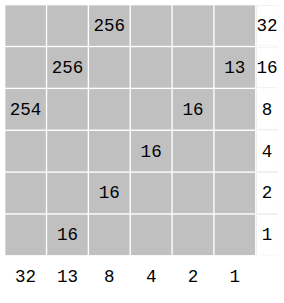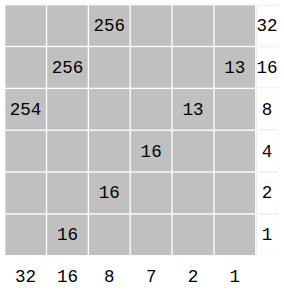(193, 109) 16 -> (193, 109) 13
(67, 277) 13 -> (67, 277) 16
(151, 277) 4 -> (151, 277) 7
